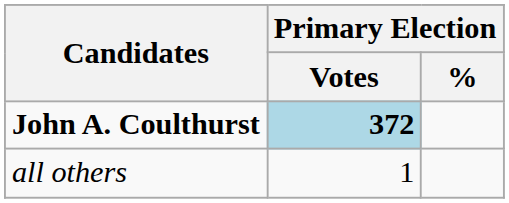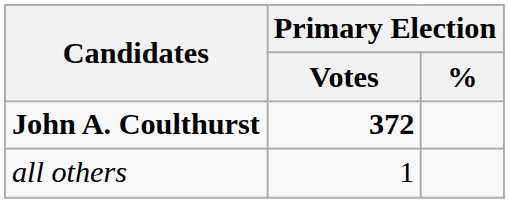(392, 124) lightblue background -> (392, 124) no background
